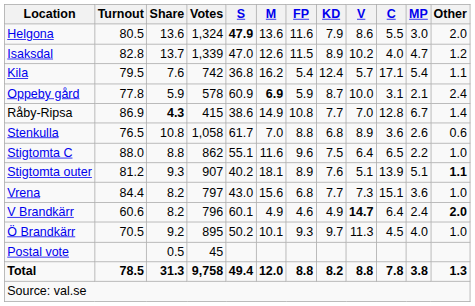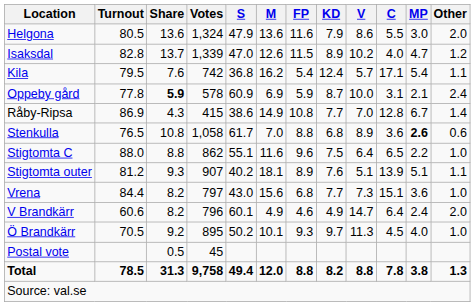(241, 34) bold -> (241, 34) normal
(176, 93) normal -> (176, 93) bold
(275, 93) bold -> (275, 93) normal
(176, 113) bold -> (176, 113) normal
(419, 133) normal -> (419, 133) bold
(458, 172) bold -> (458, 172) normal
(361, 212) bold -> (361, 212) normal
(458, 212) bold -> (458, 212) normal
